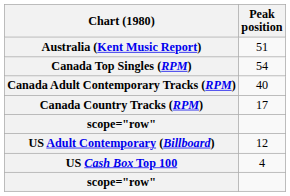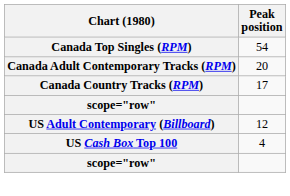- row: (121, 47)
(262, 85) 40 -> (262, 66) 20
